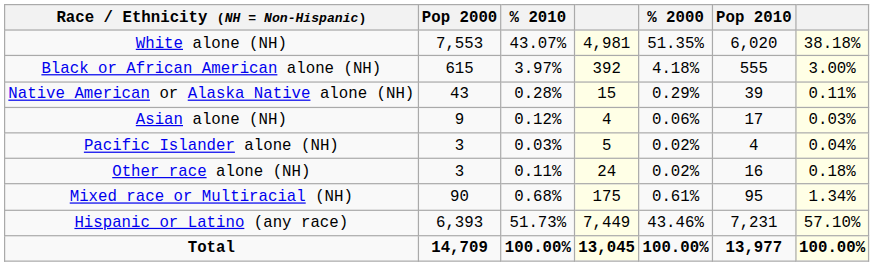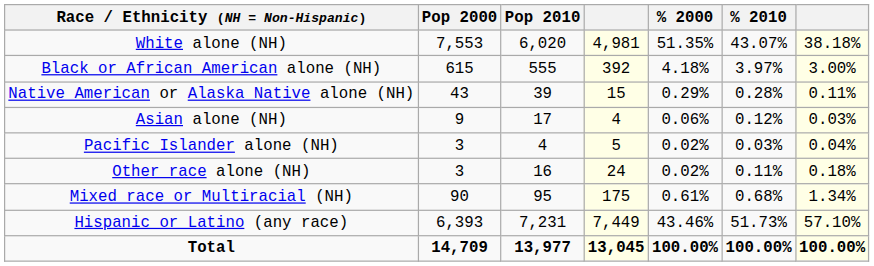columns swapped: (754, 17) <-> (538, 17)
